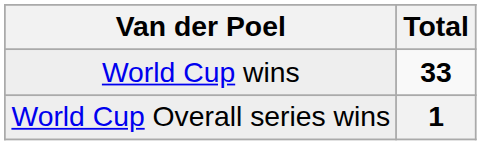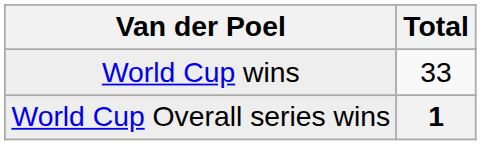(436, 71) bold -> (436, 71) normal
